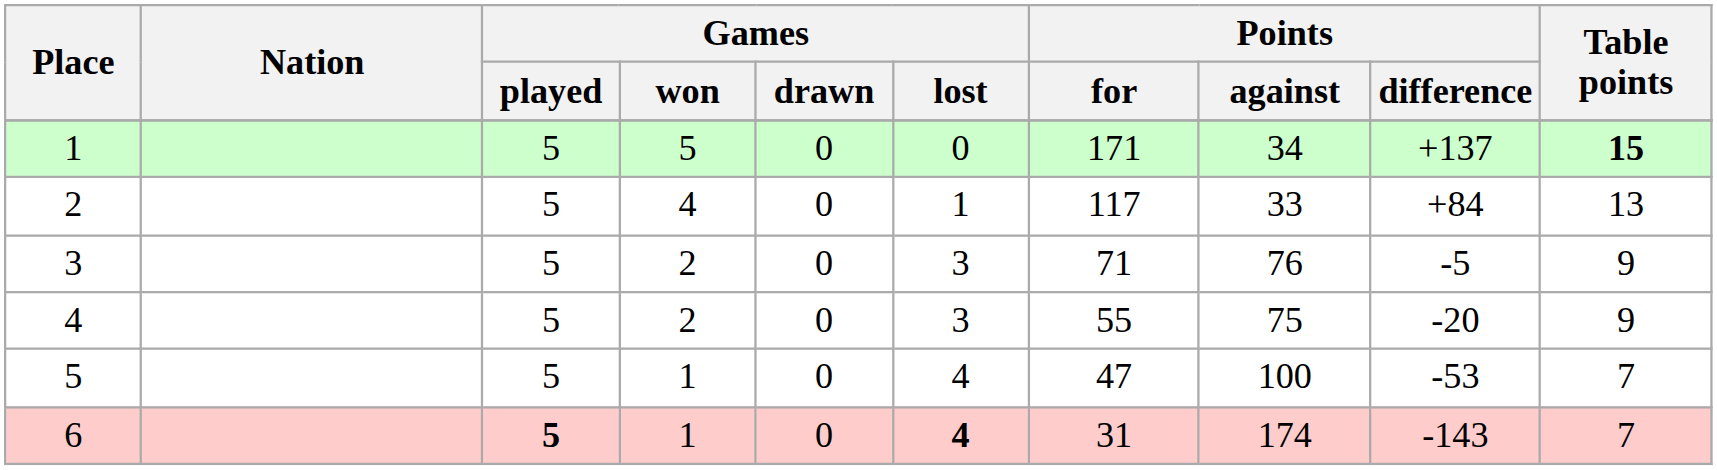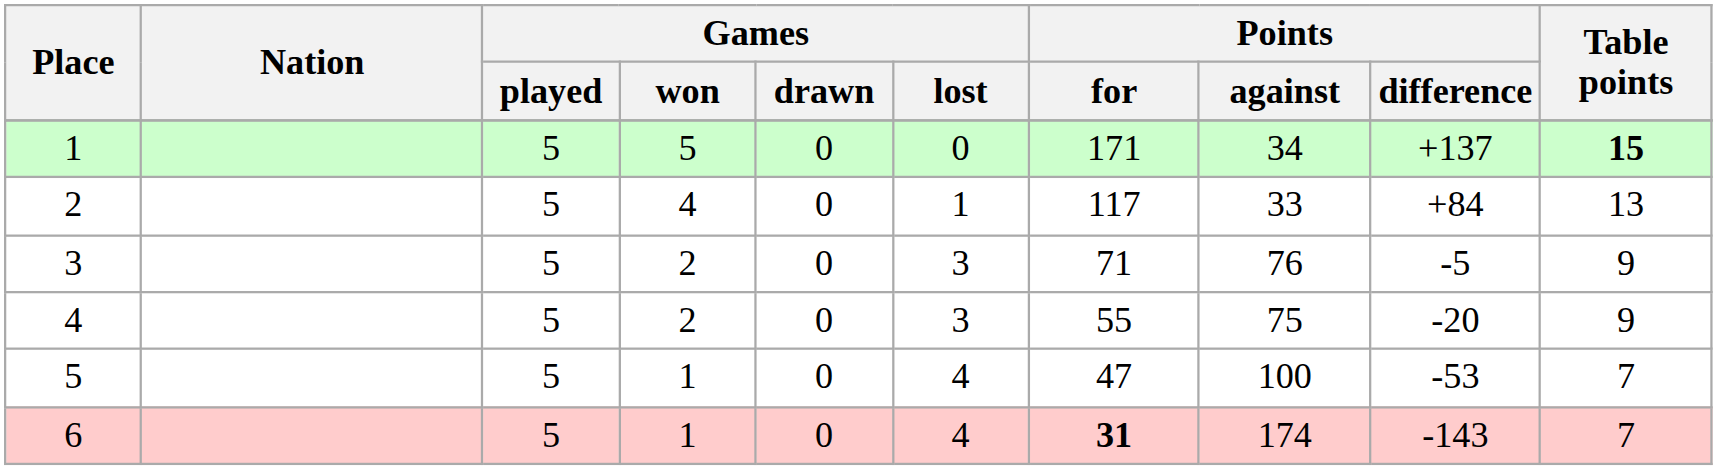(551, 434) bold -> (551, 434) normal
(961, 434) bold -> (961, 434) normal
(1114, 434) normal -> (1114, 434) bold
